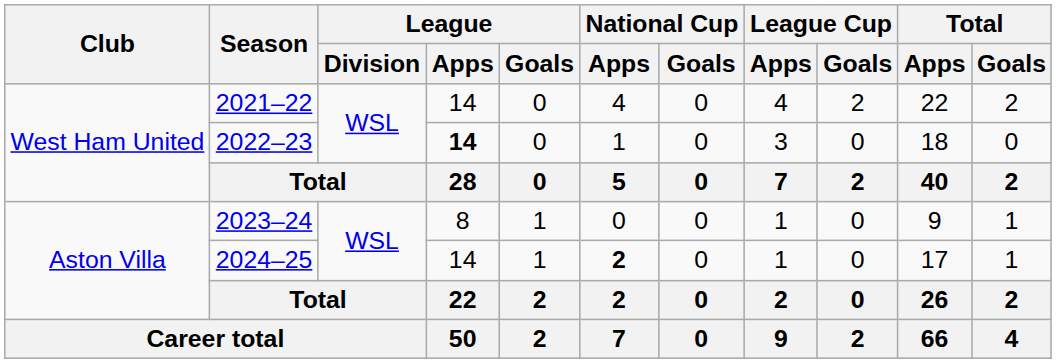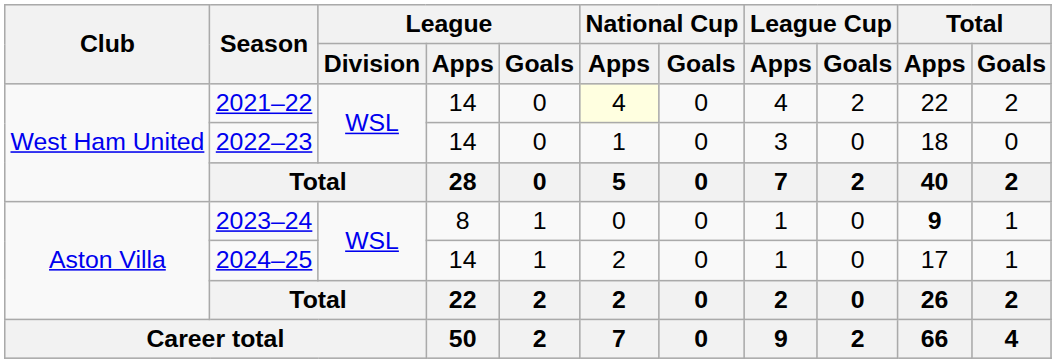(619, 102) no background -> (619, 102) lightyellow background
(463, 142) bold -> (463, 142) normal
(935, 220) normal -> (935, 220) bold
(619, 260) bold -> (619, 260) normal
